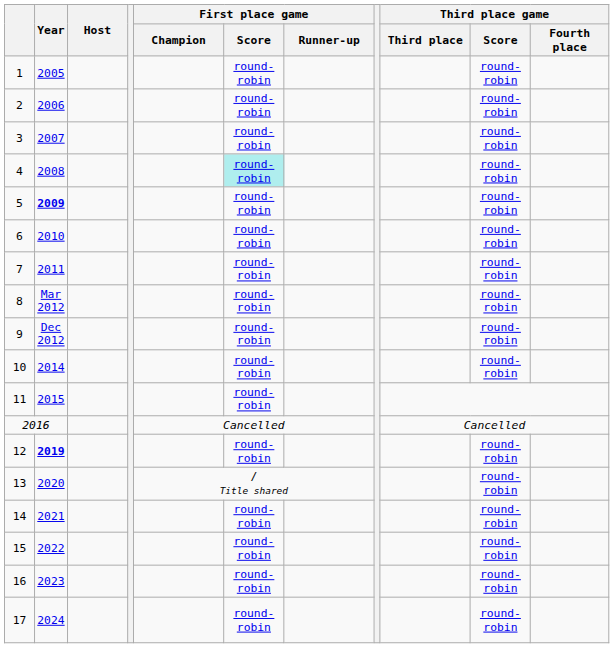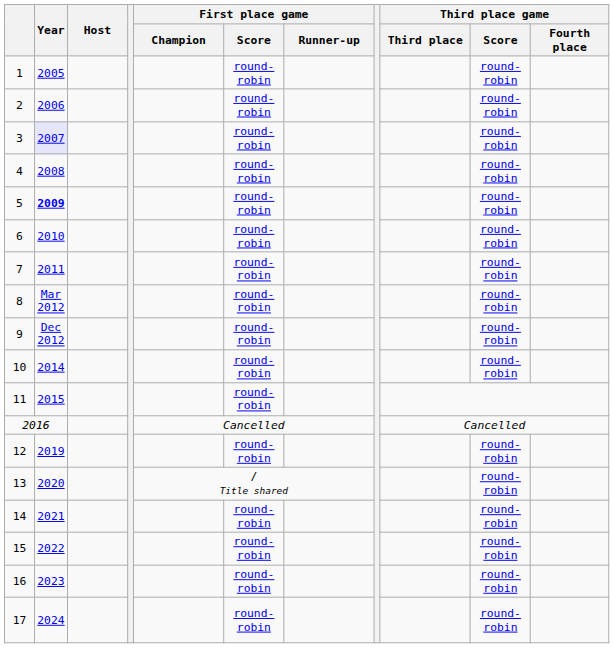(51, 138) no background -> (51, 138) lavender background
(254, 170) paleturquoise background -> (254, 170) no background
(51, 450) bold -> (51, 450) normal
